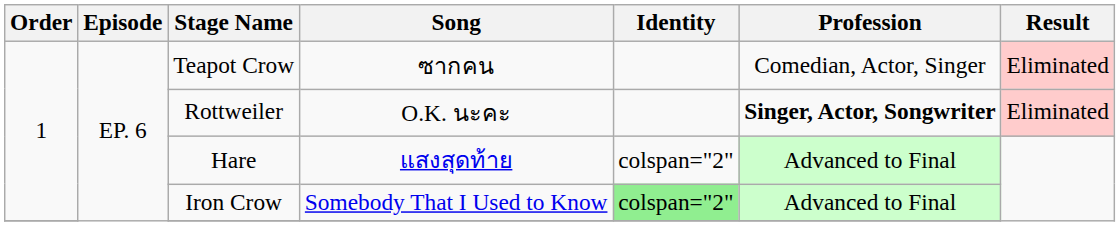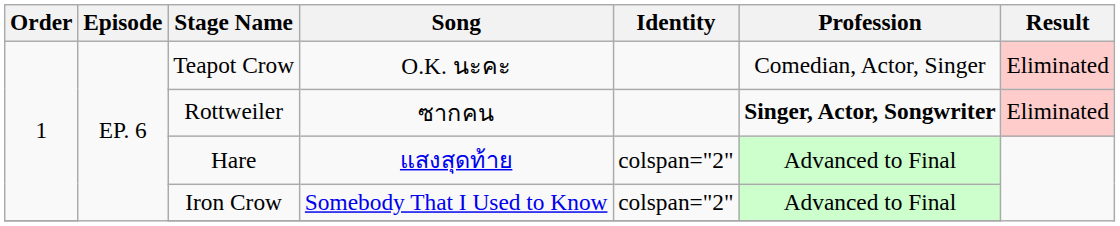(456, 65) ซากคน -> (456, 65) O.K. นะคะ
(456, 113) O.K. นะคะ -> (456, 113) ซากคน
(676, 201) lightgreen background -> (676, 201) no background
